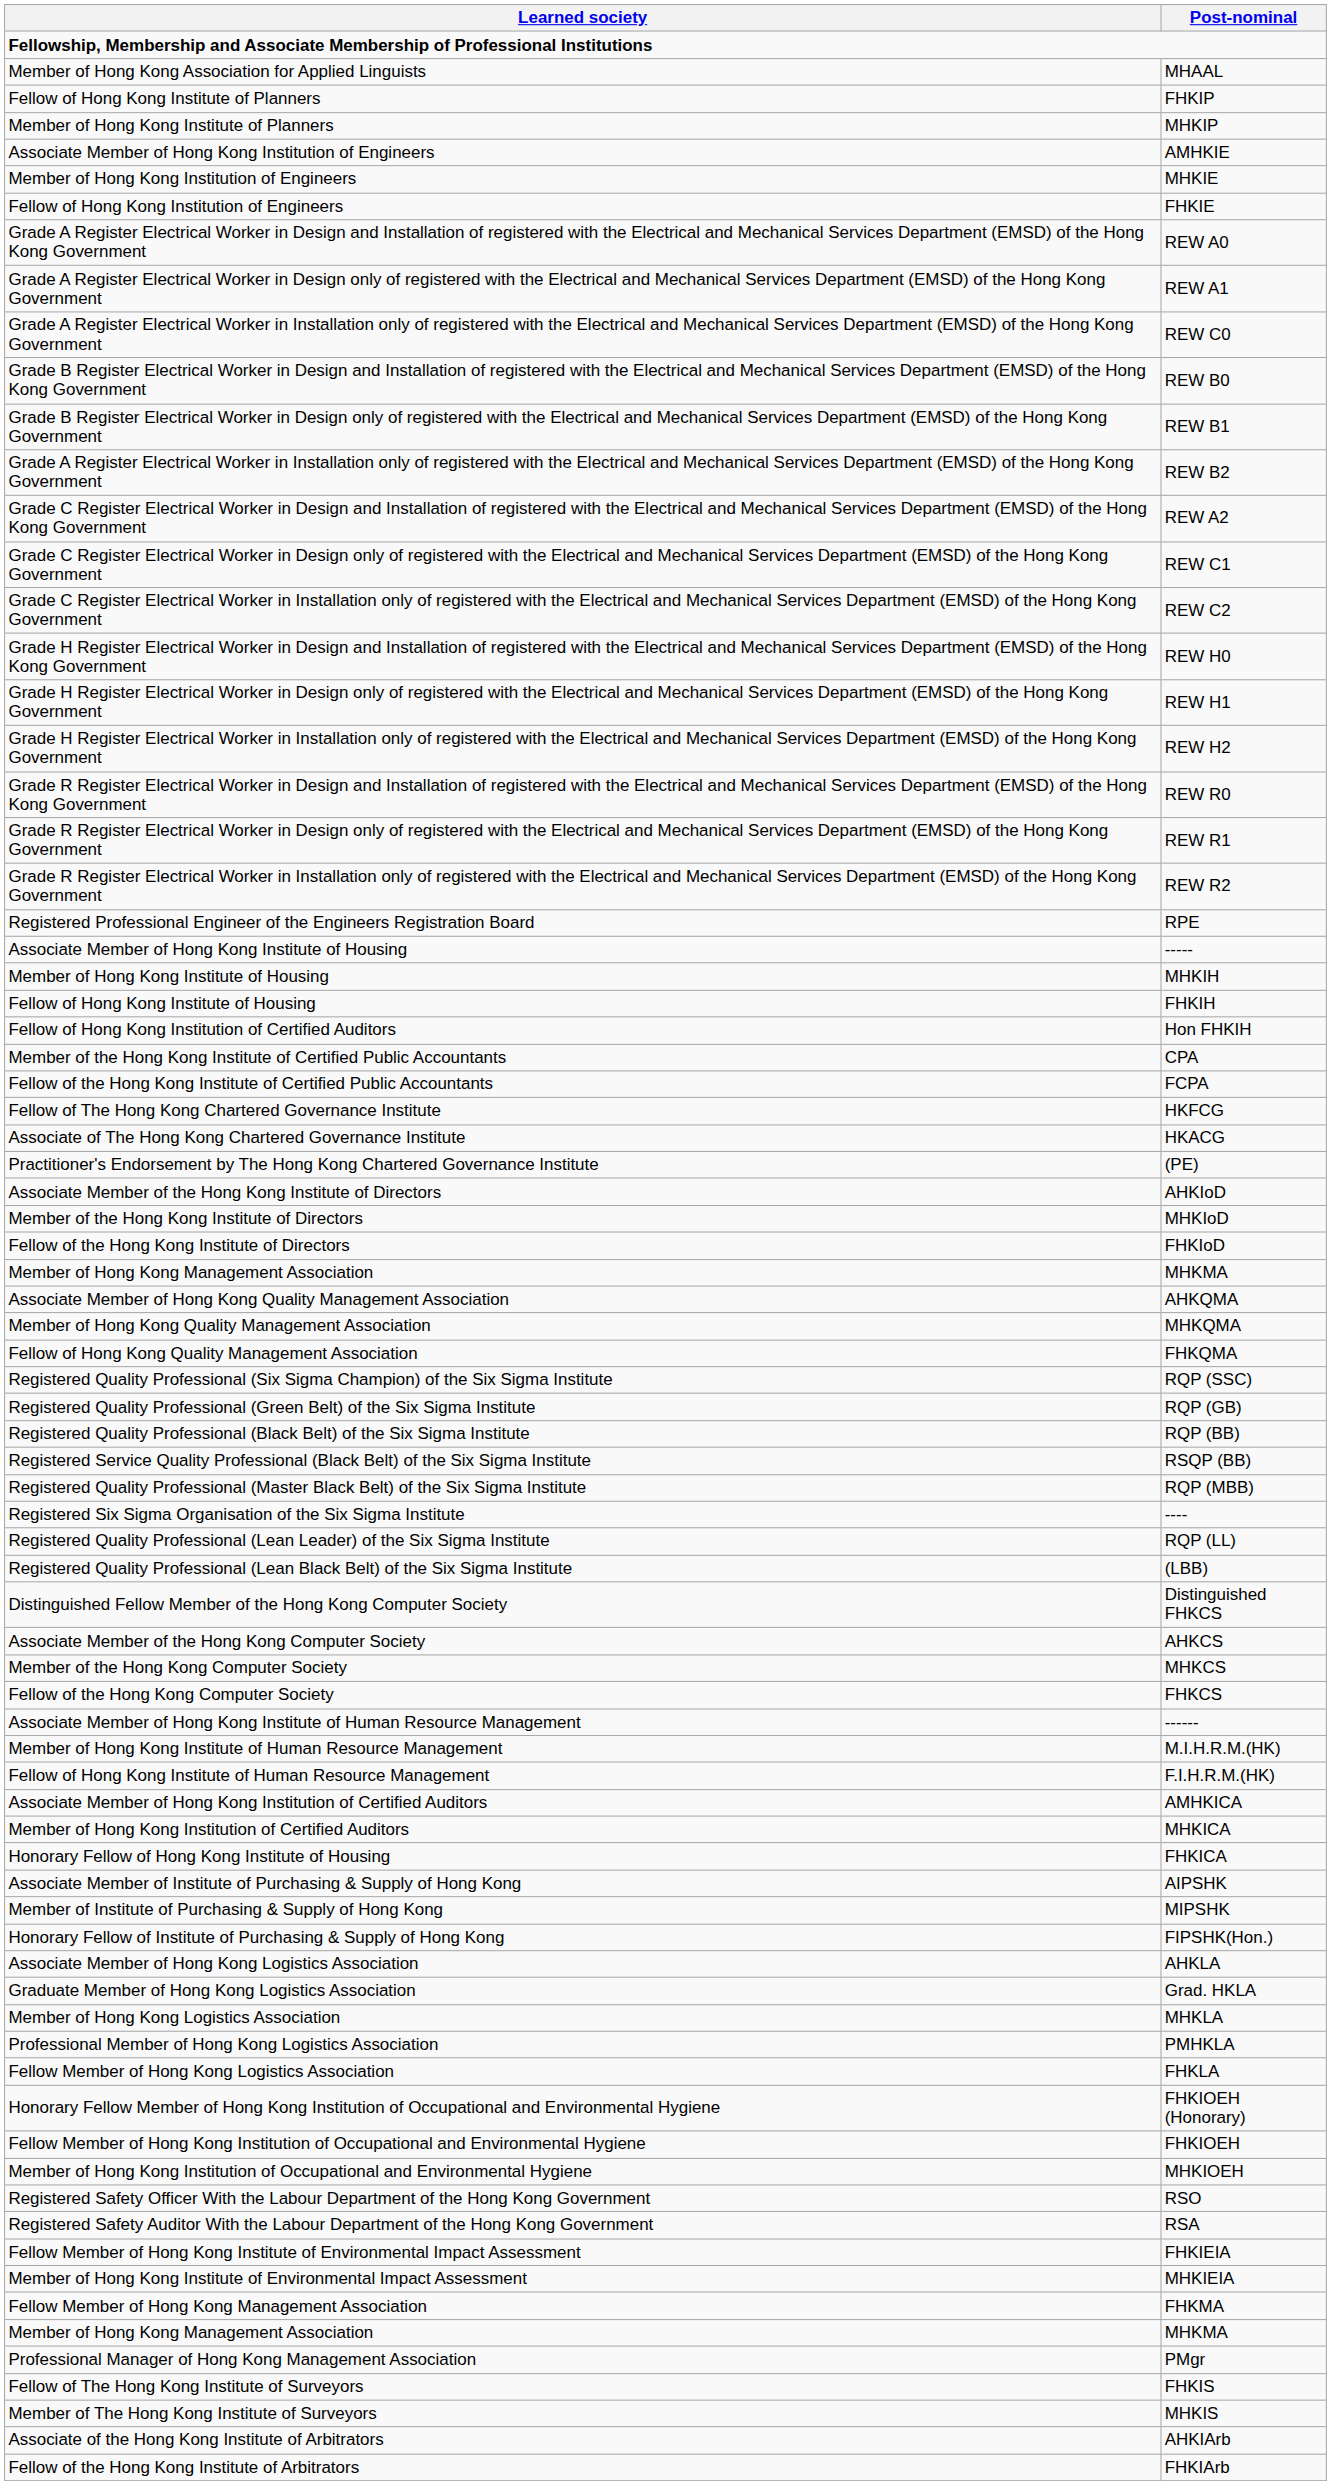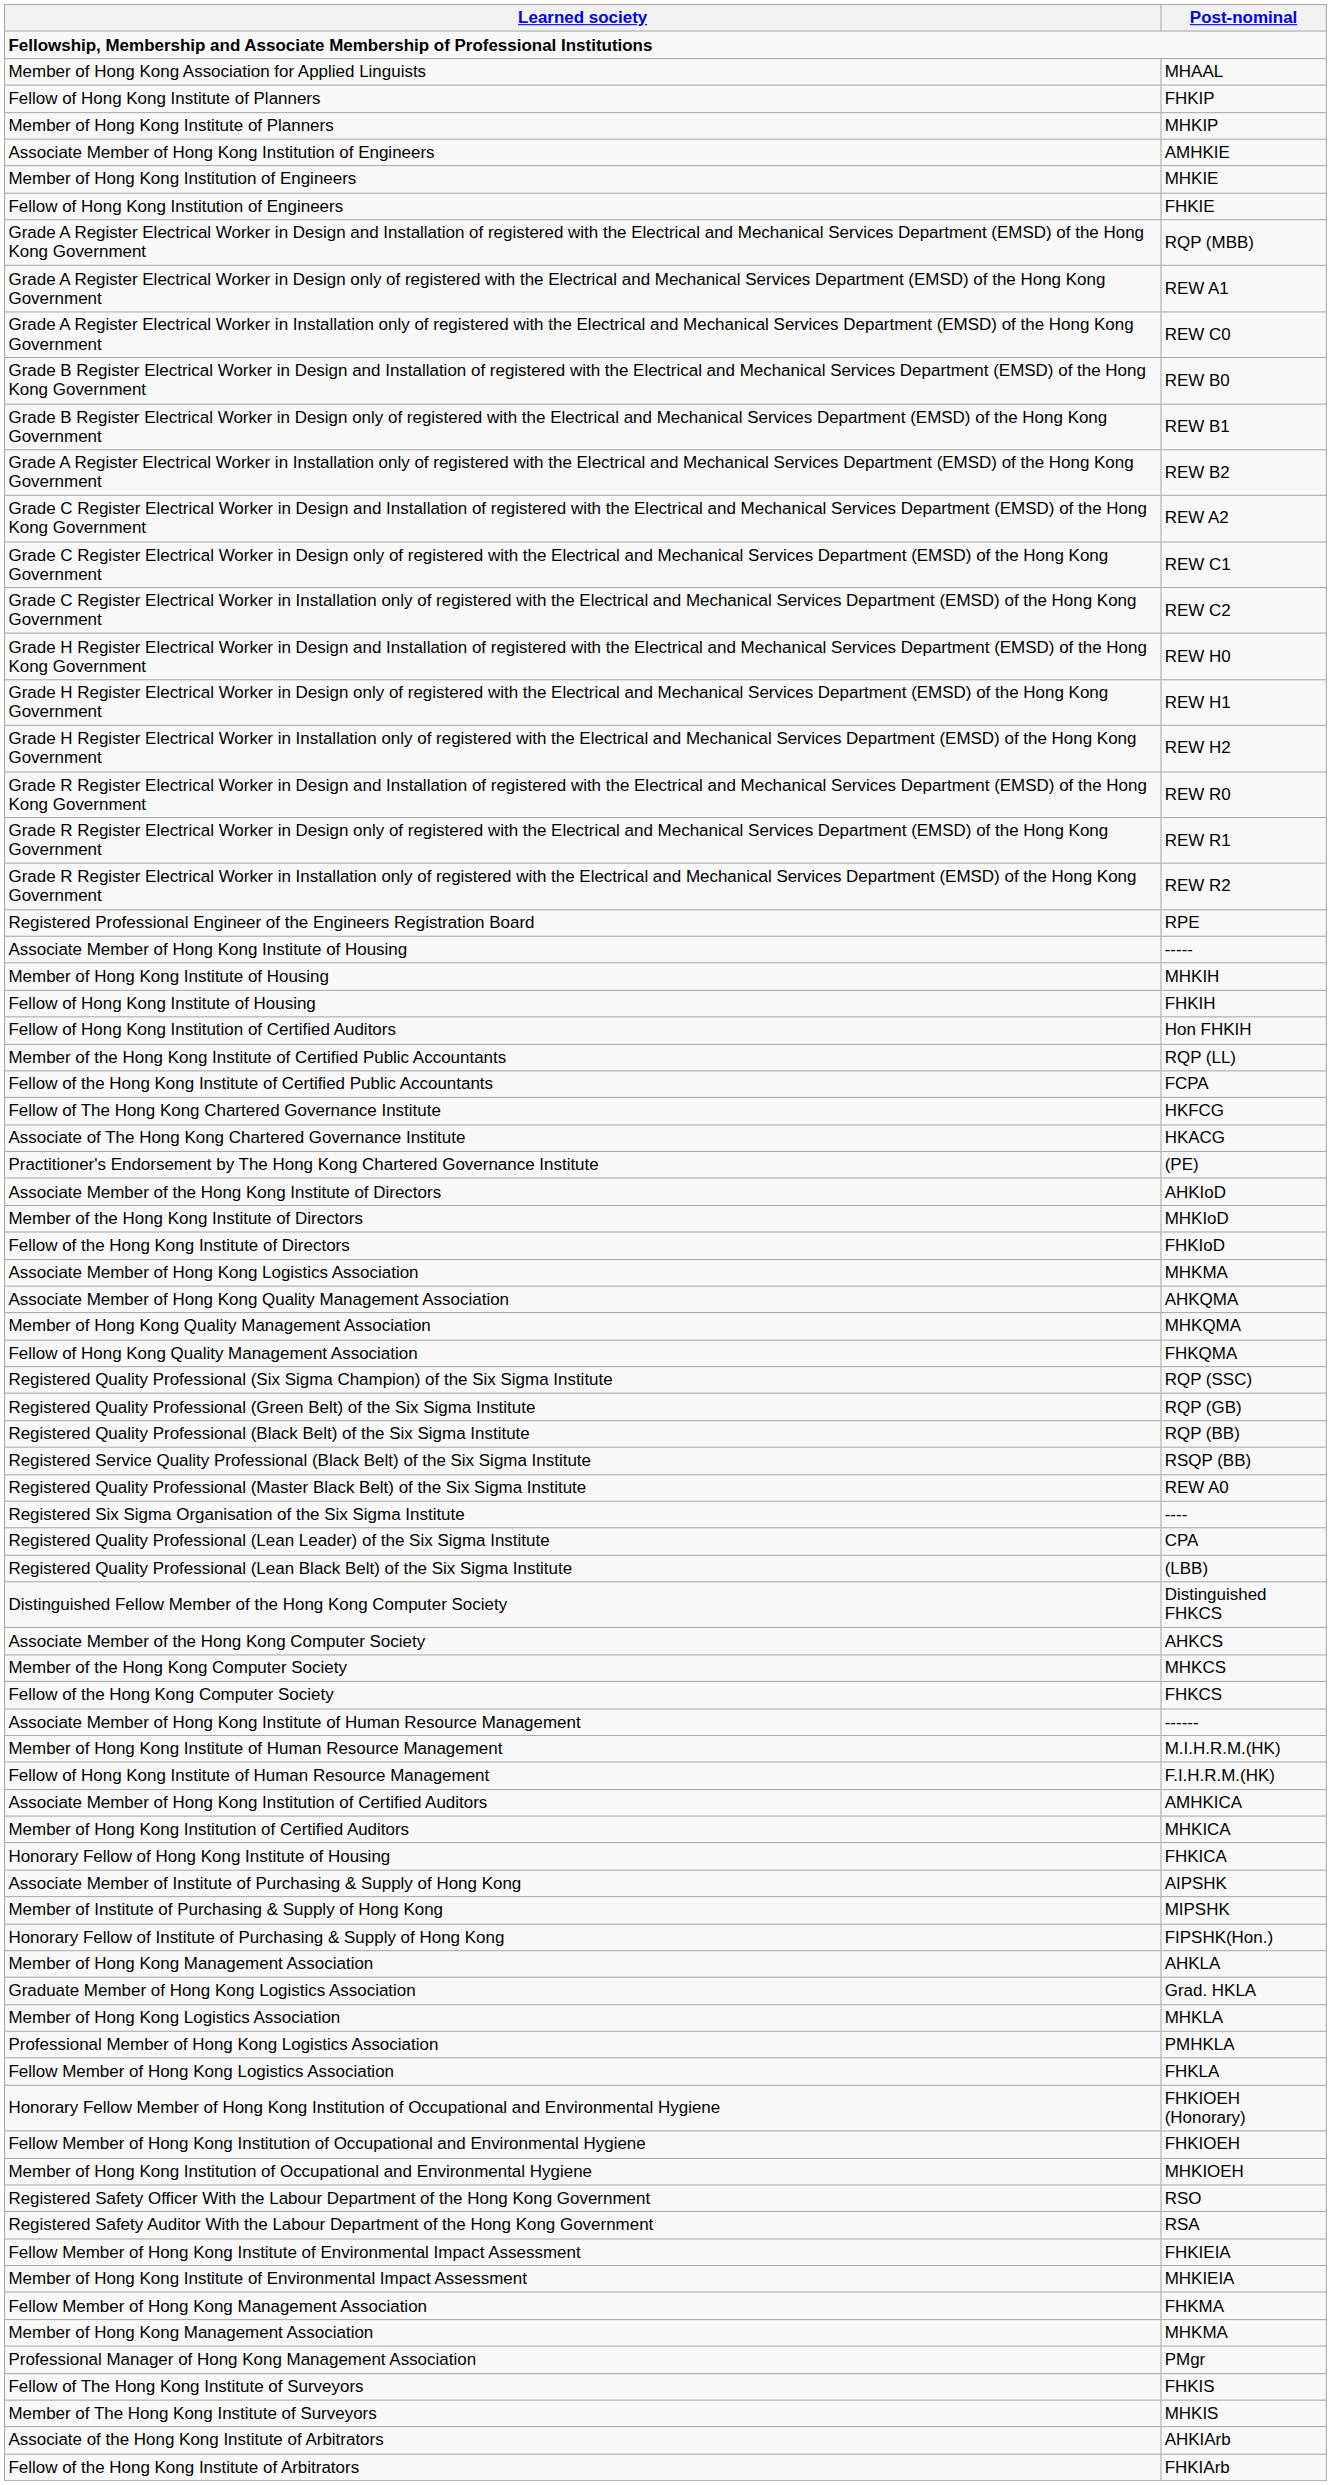(1197, 242) REW A0 -> (1209, 242) RQP (MBB)
(1182, 1057) CPA -> (1200, 1057) RQP (LL)
(191, 1272) Member of Hong Kong Management Association -> (213, 1272) Associate Member of Hong Kong Logistics Association
(1209, 1487) RQP (MBB) -> (1197, 1487) REW A0
(1200, 1541) RQP (LL) -> (1182, 1541) CPA
(213, 1963) Associate Member of Hong Kong Logistics Association -> (191, 1963) Member of Hong Kong Management Association
